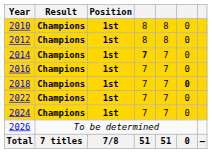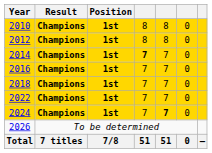(187, 84) bold -> (187, 84) normal
(166, 112) normal -> (166, 112) bold
